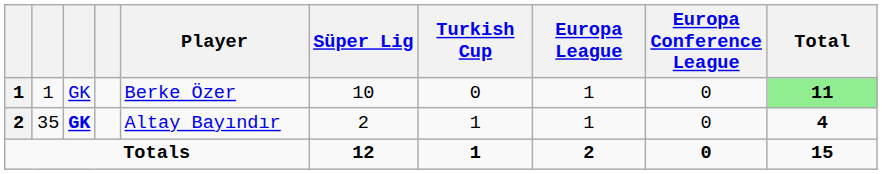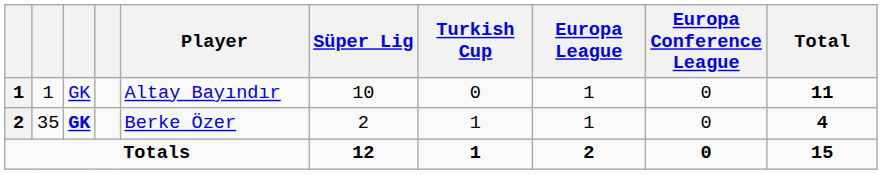(180, 93) Berke Özer -> (203, 93) Altay Bayındır
(822, 93) lightgreen background -> (822, 93) no background
(203, 123) Altay Bayındır -> (180, 123) Berke Özer
